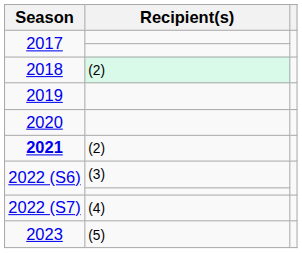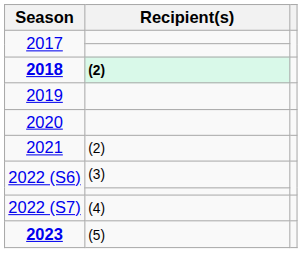(44, 69) normal -> (44, 69) bold
(97, 70) normal -> (97, 69) bold
(44, 148) bold -> (44, 148) normal
(44, 234) normal -> (44, 234) bold
